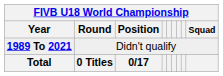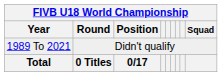(39, 46) bold -> (39, 46) normal
